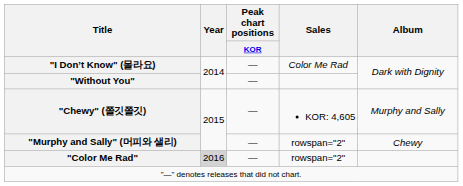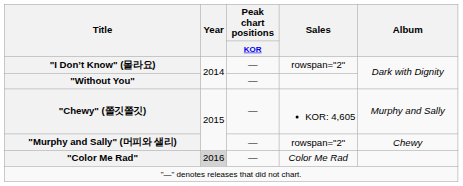(318, 65) Color Me Rad -> (318, 65) rowspan="2"
(318, 158) rowspan="2" -> (318, 158) Color Me Rad
